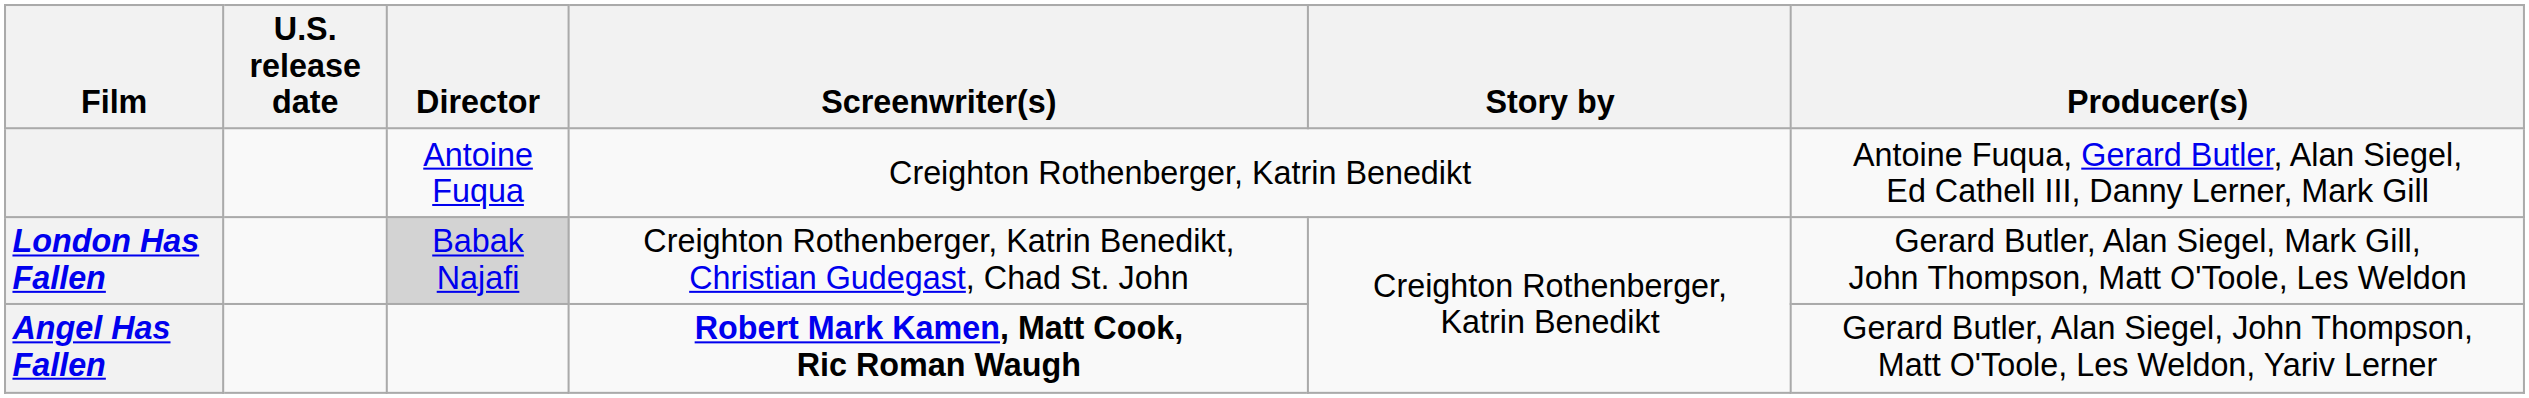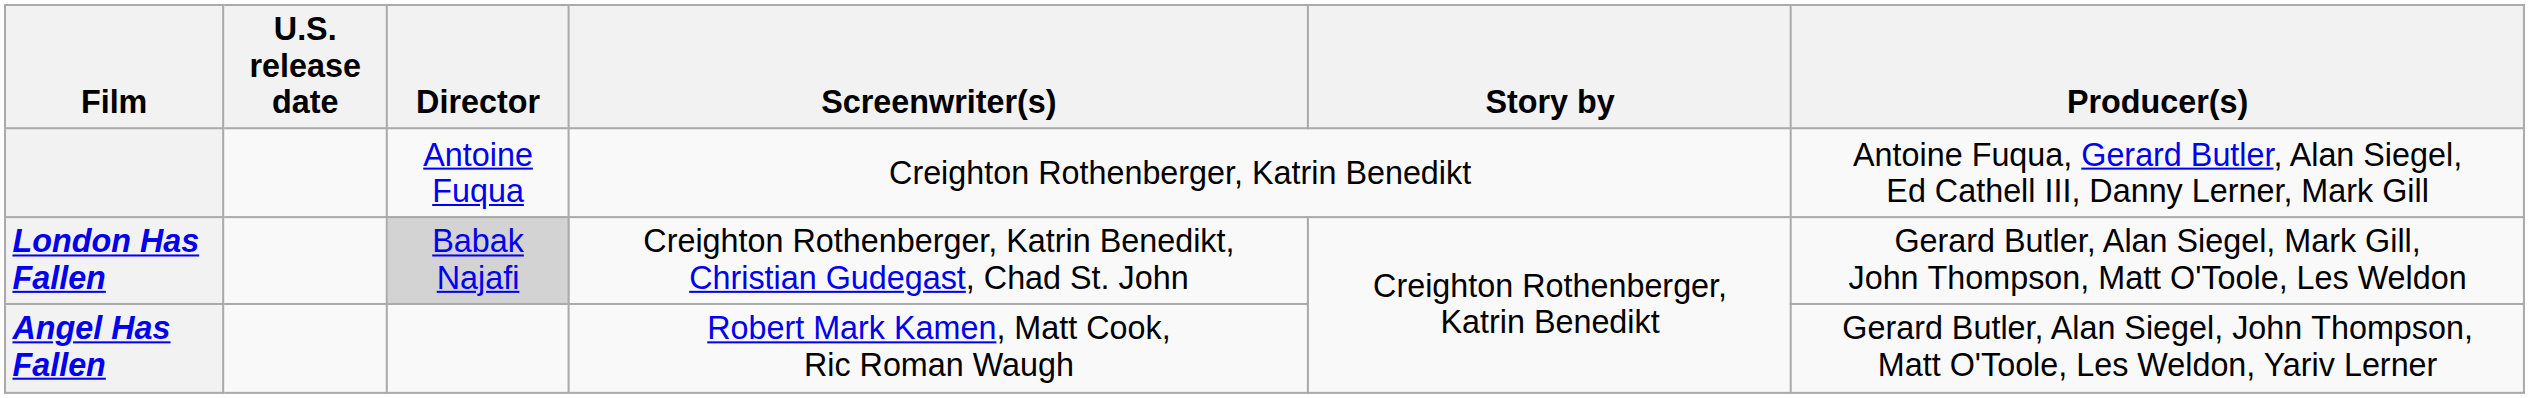(939, 347) bold -> (939, 347) normal
